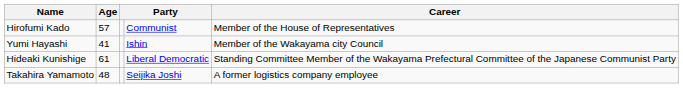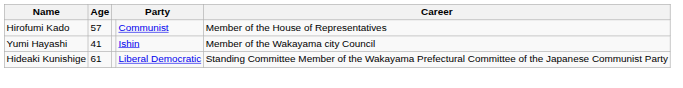- row: (50, 75)
